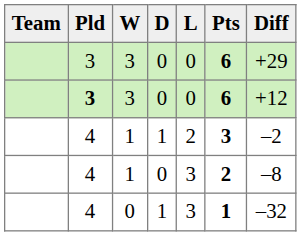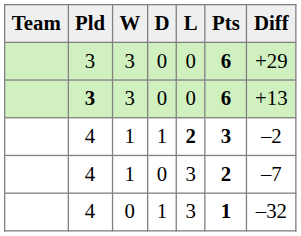(271, 98) +12 -> (271, 98) +13
(191, 136) normal -> (191, 136) bold
(271, 174) –8 -> (271, 174) –7
